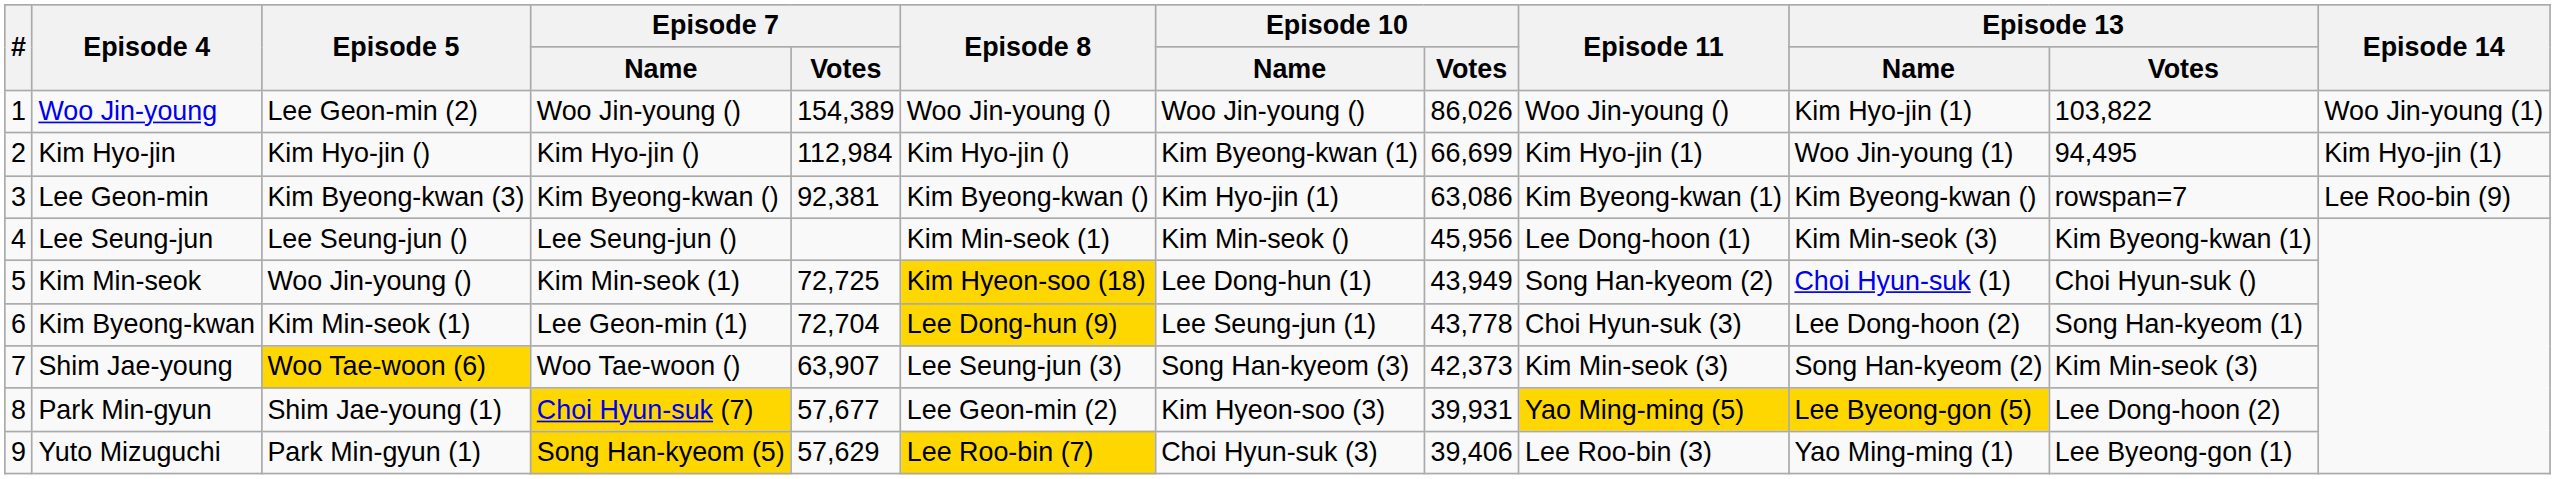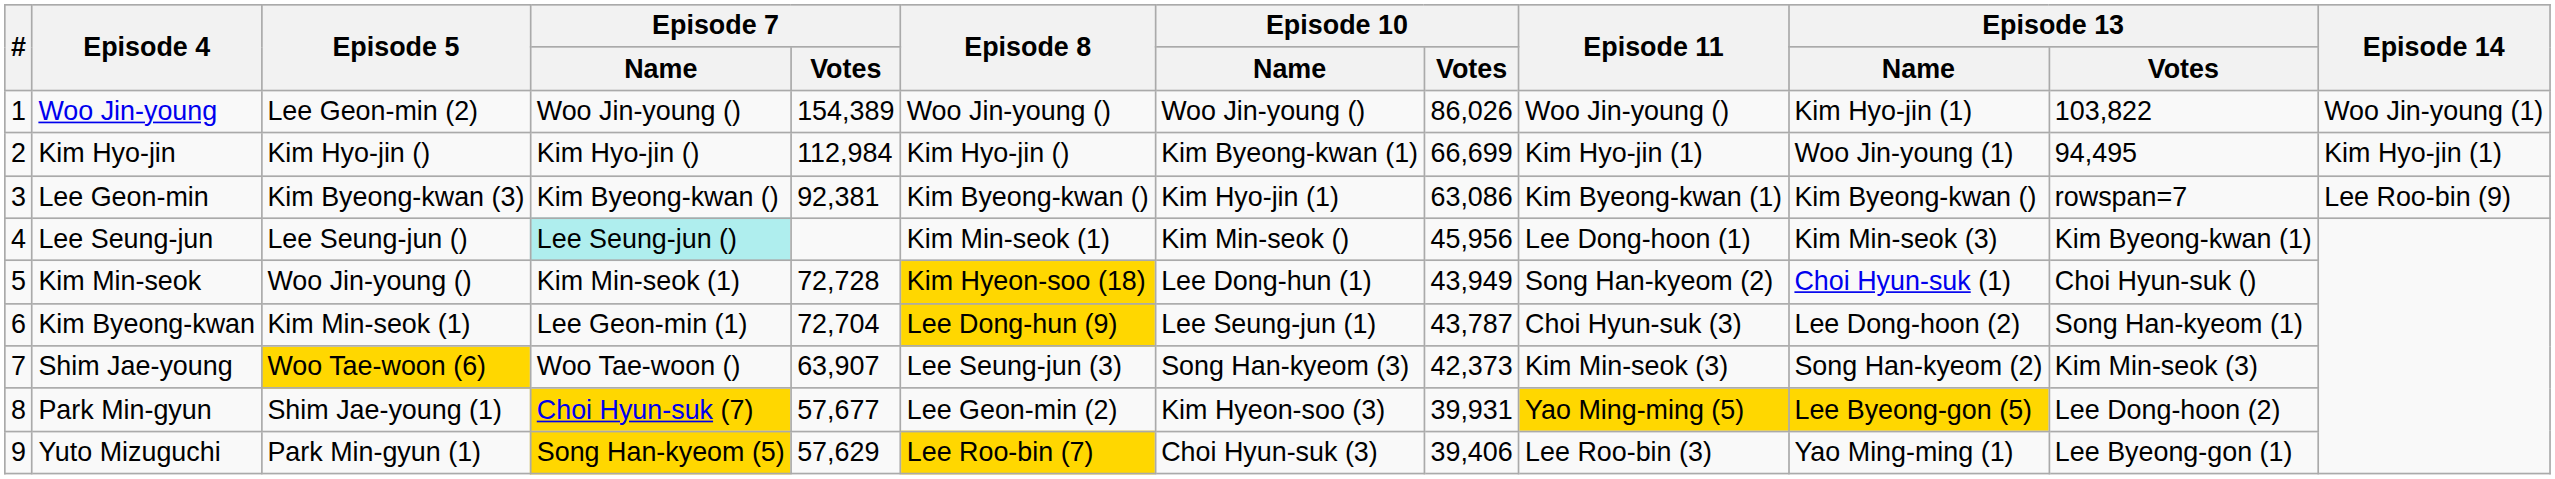(637, 238) no background -> (637, 238) paleturquoise background
(838, 281) 72,725 -> (838, 281) 72,728
(1472, 324) 43,778 -> (1472, 324) 43,787
